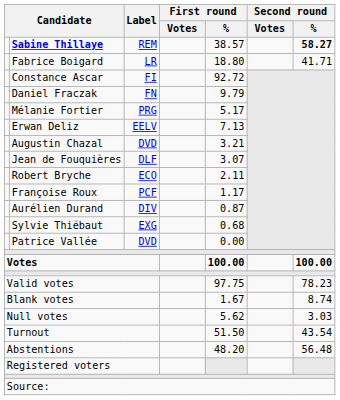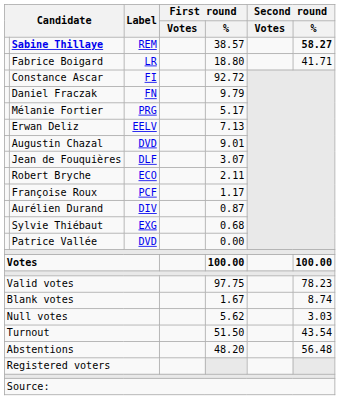(232, 144) 3.21 -> (232, 144) 9.01
